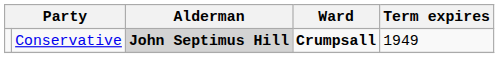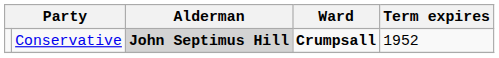(401, 41) 1949 -> (401, 41) 1952
